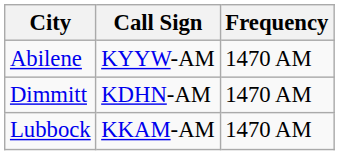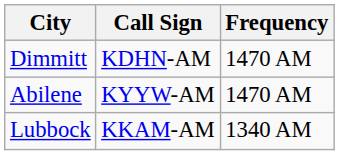rows swapped: (46, 58) <-> (48, 94)
(268, 130) 1470 AM -> (268, 130) 1340 AM
